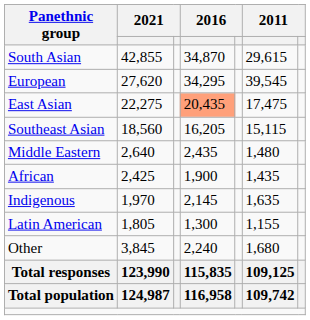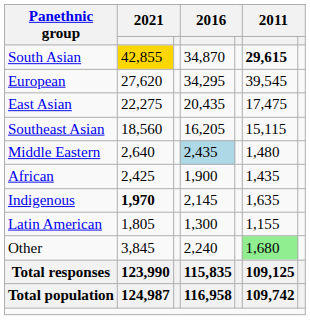(142, 57) no background -> (142, 57) gold background
(266, 57) normal -> (266, 57) bold
(204, 104) lightsalmon background -> (204, 104) no background
(201, 152) no background -> (201, 152) lightblue background
(138, 200) normal -> (138, 200) bold
(262, 248) no background -> (262, 248) lightgreen background
